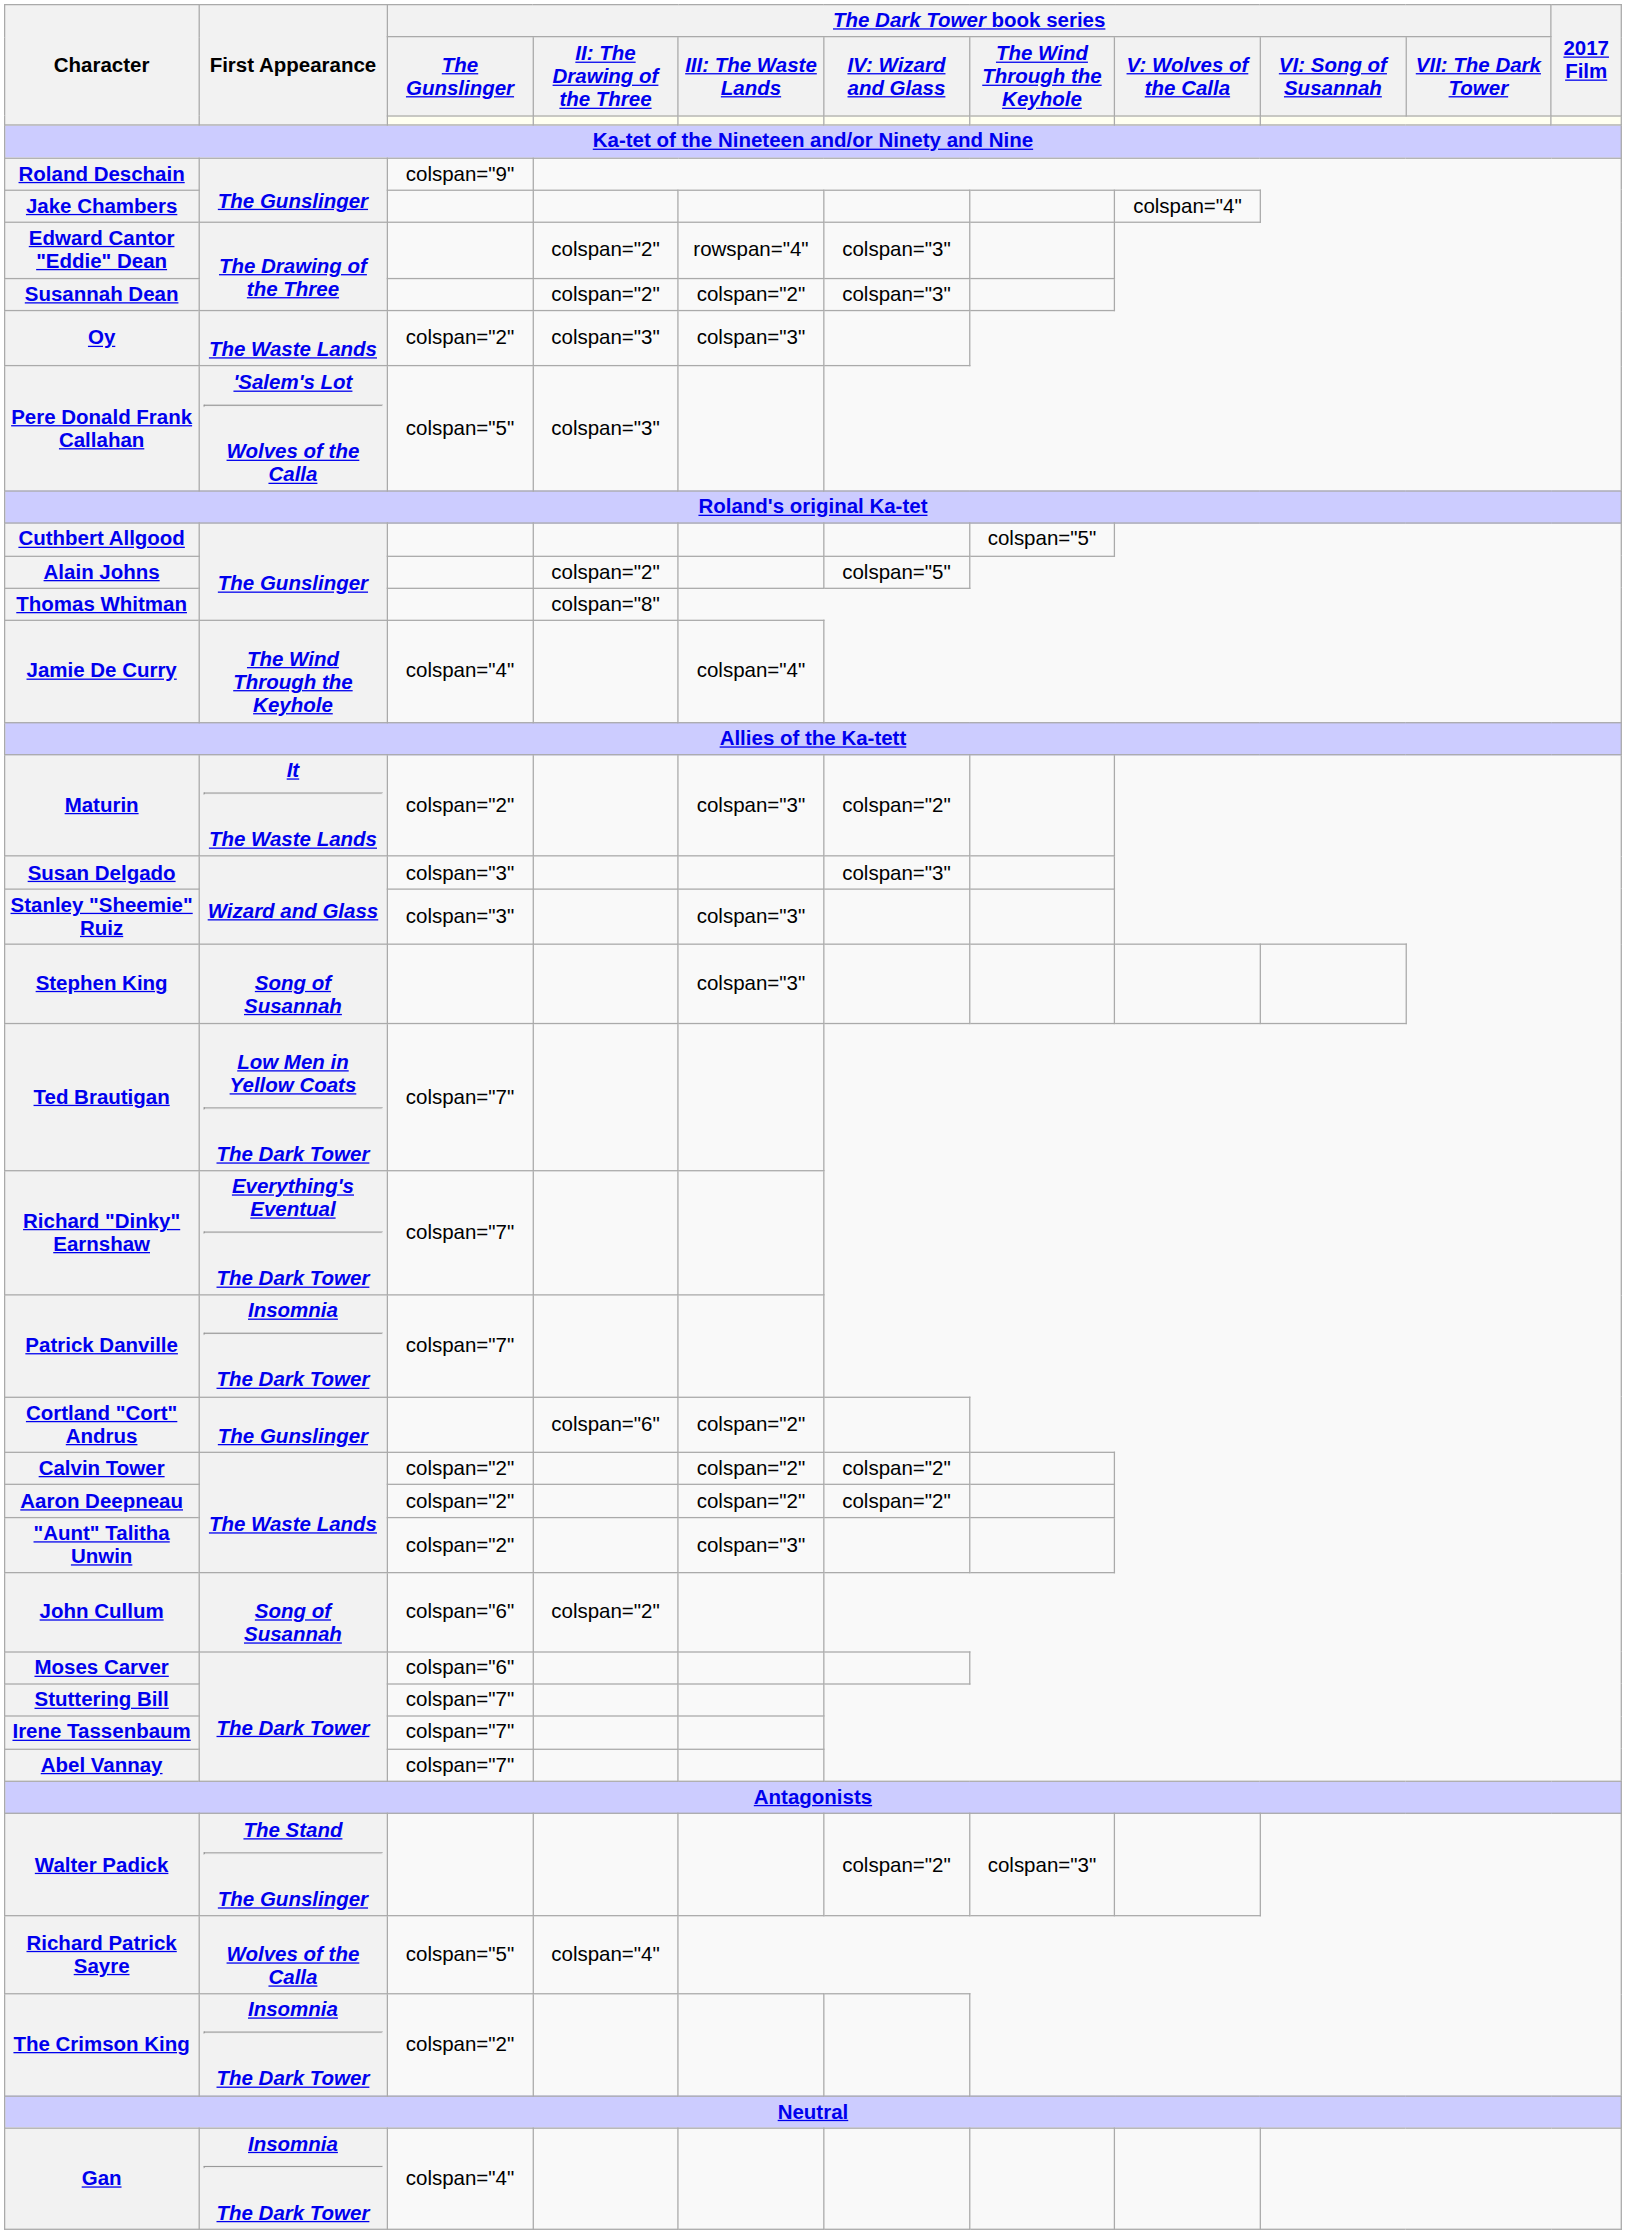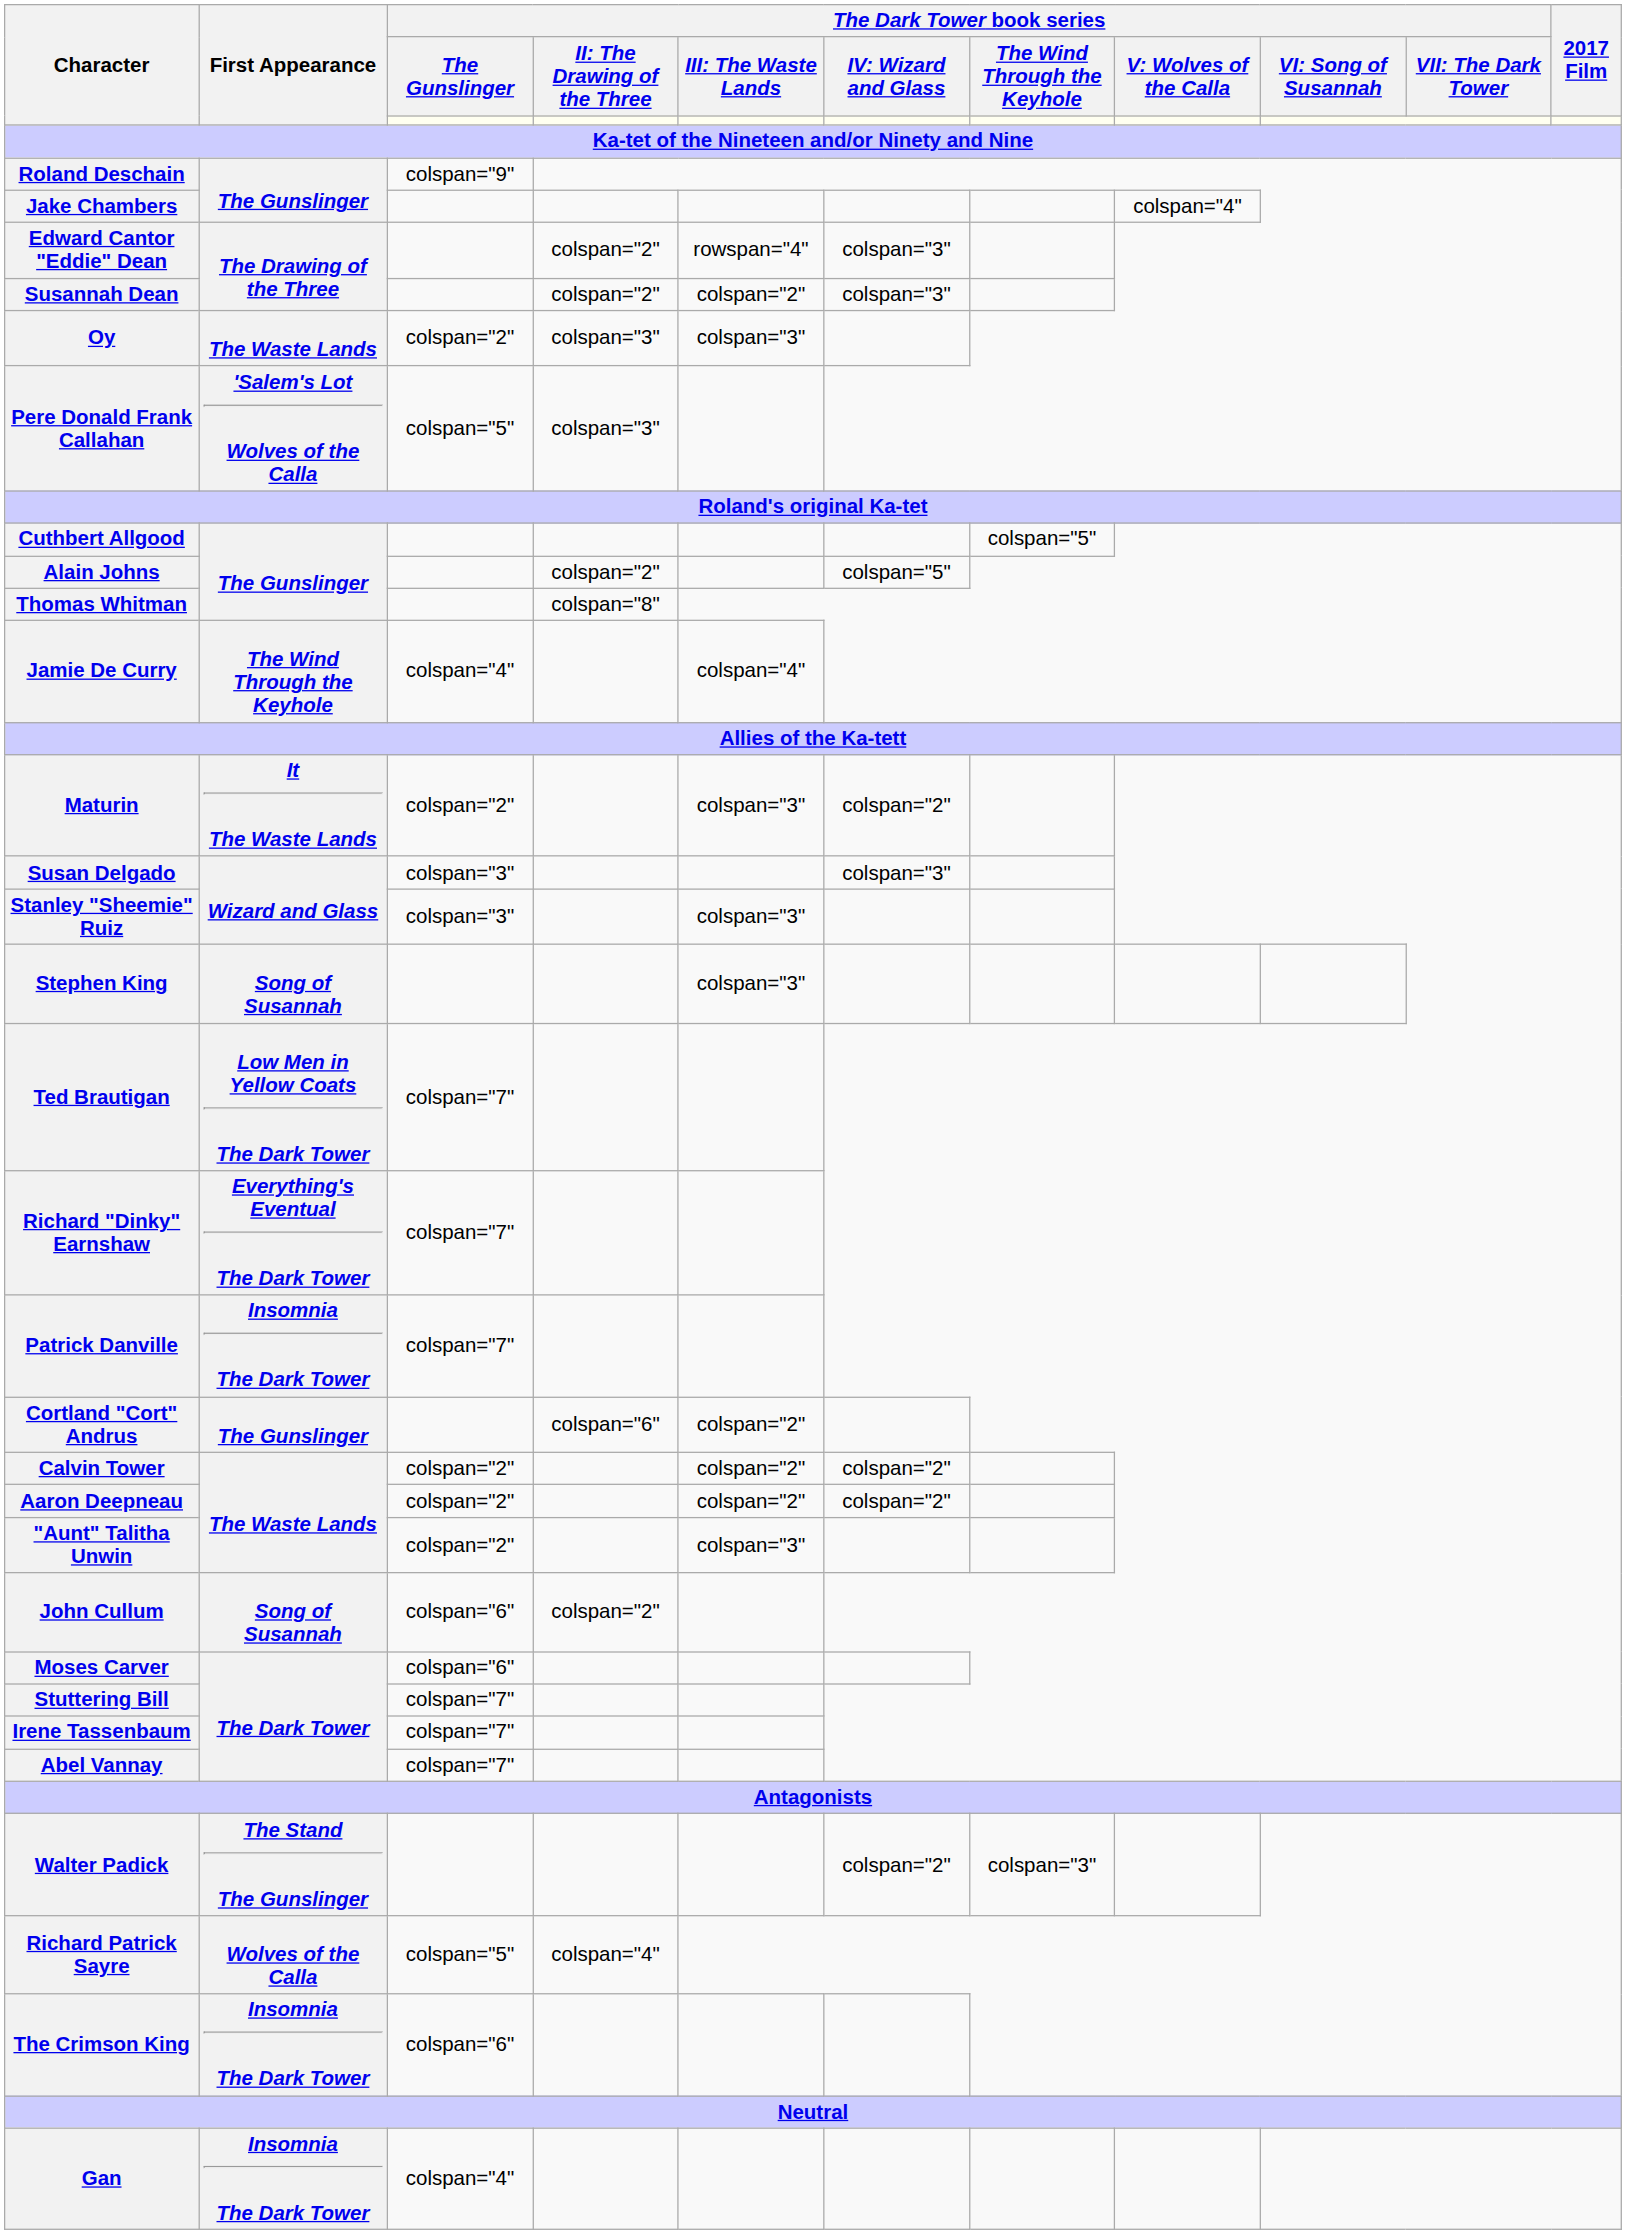(460, 2044) colspan="2" -> (460, 2044) colspan="6"
